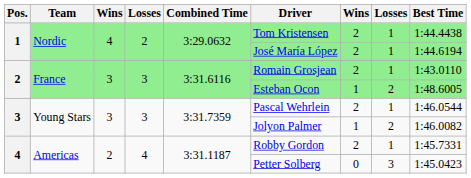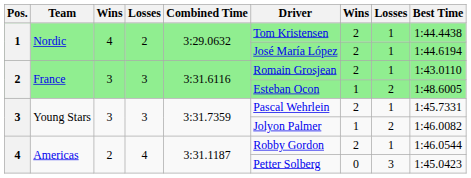(438, 107) 1:46.0544 -> (438, 107) 1:45.7331
(438, 145) 1:45.7331 -> (438, 145) 1:46.0544
